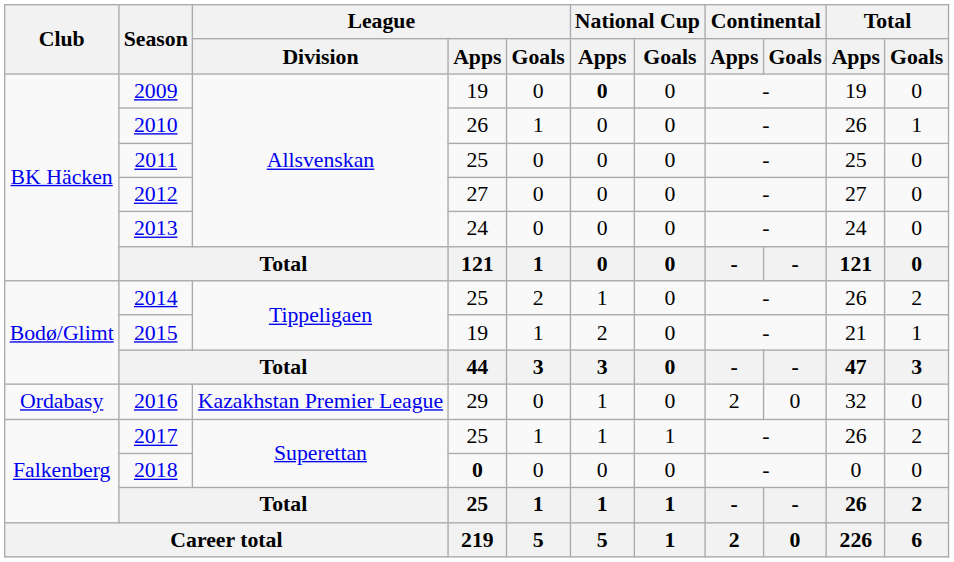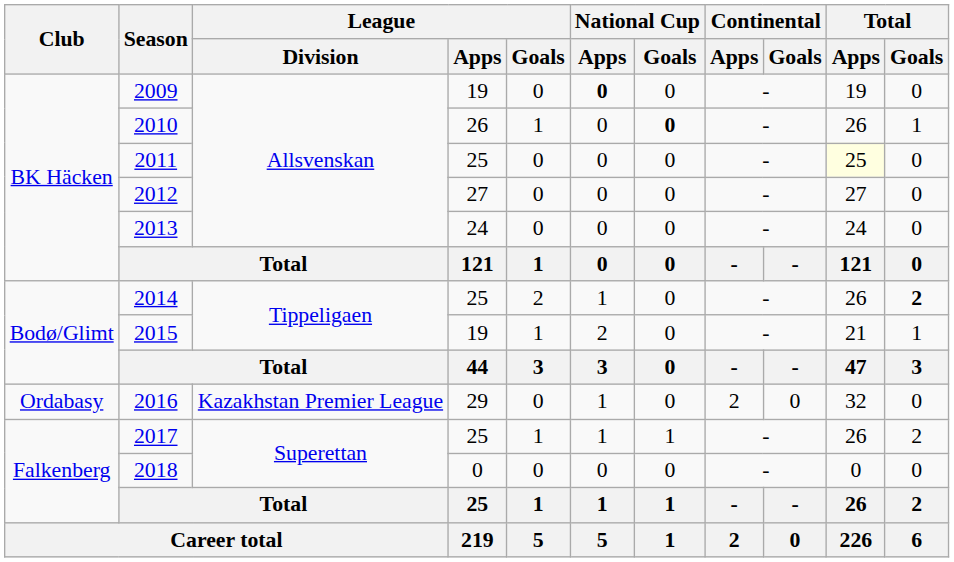(670, 125) normal -> (670, 125) bold
(856, 159) no background -> (856, 159) lightyellow background
(917, 297) normal -> (917, 297) bold
(477, 470) bold -> (477, 470) normal
